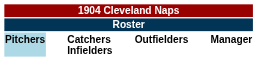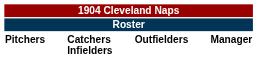(25, 39) lightblue background -> (25, 39) no background
